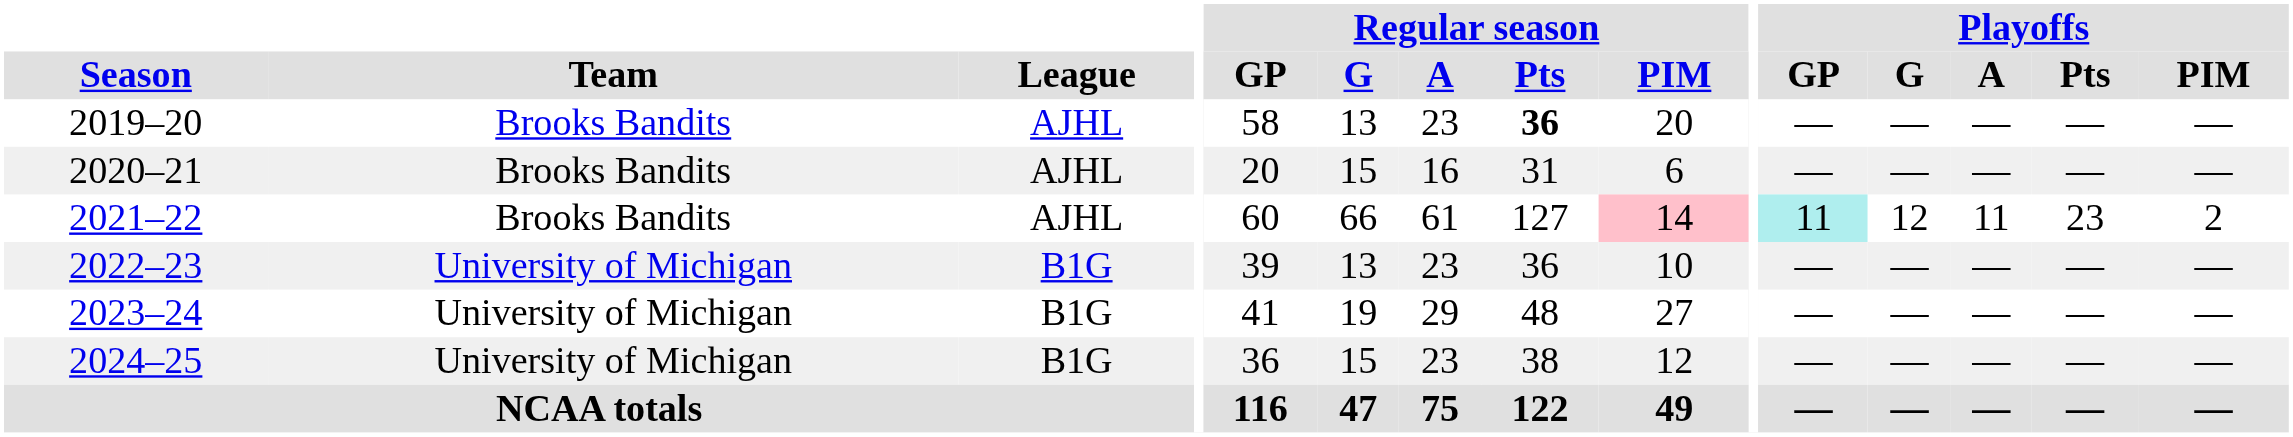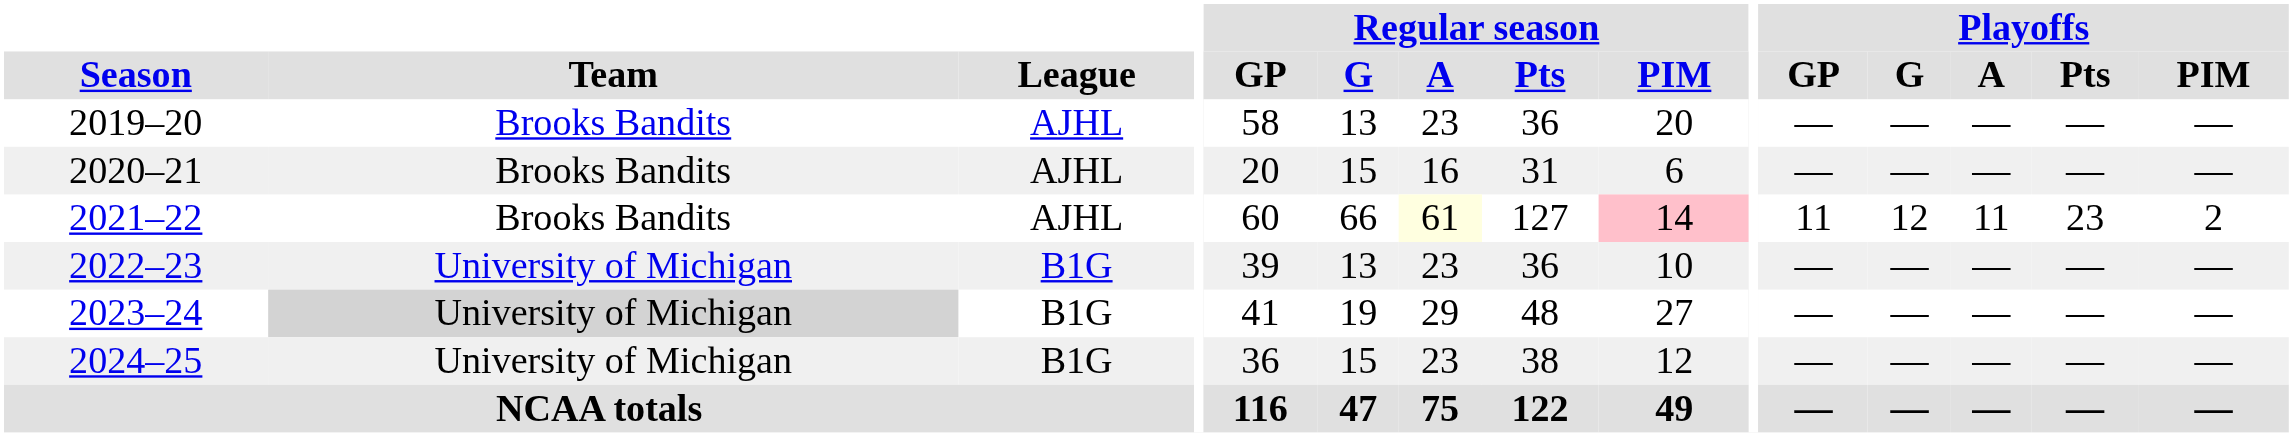(1540, 122) bold -> (1540, 122) normal
(1440, 217) no background -> (1440, 217) lightyellow background
(1814, 217) paleturquoise background -> (1814, 217) no background
(613, 312) no background -> (613, 312) lightgrey background
